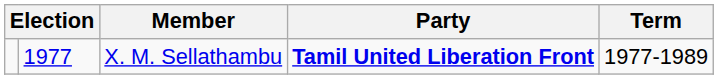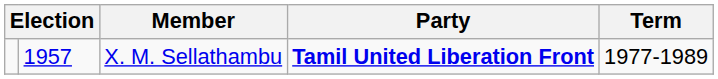(48, 56) 1977 -> (48, 56) 1957
